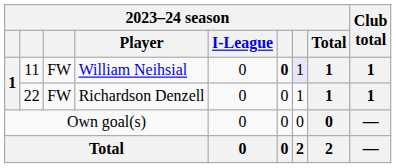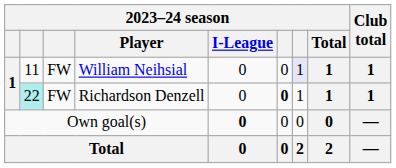(285, 69) bold -> (285, 69) normal
(32, 95) no background -> (32, 95) paleturquoise background
(285, 95) normal -> (285, 95) bold
(243, 122) normal -> (243, 122) bold
